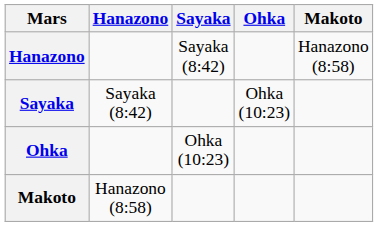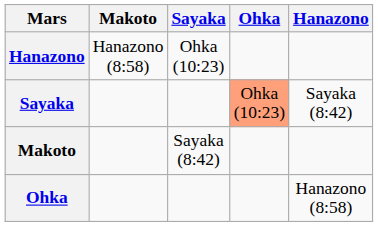columns swapped: (130, 18) <-> (333, 18)
(203, 55) Sayaka (8:42) -> (199, 55) Ohka (10:23)
(264, 103) no background -> (259, 103) lightsalmon background
(47, 150) Ohka -> (47, 150) Makoto
(203, 150) Ohka (10:23) -> (199, 150) Sayaka (8:42)
(47, 197) Makoto -> (47, 197) Ohka
